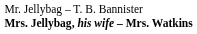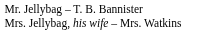(99, 23) bold -> (93, 23) normal
